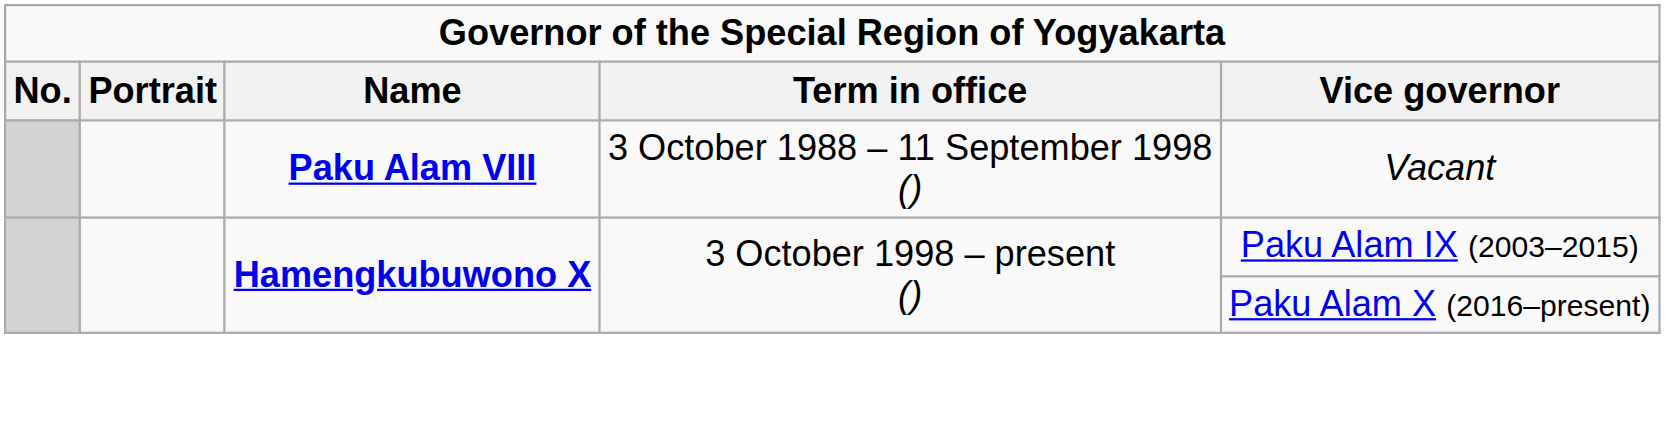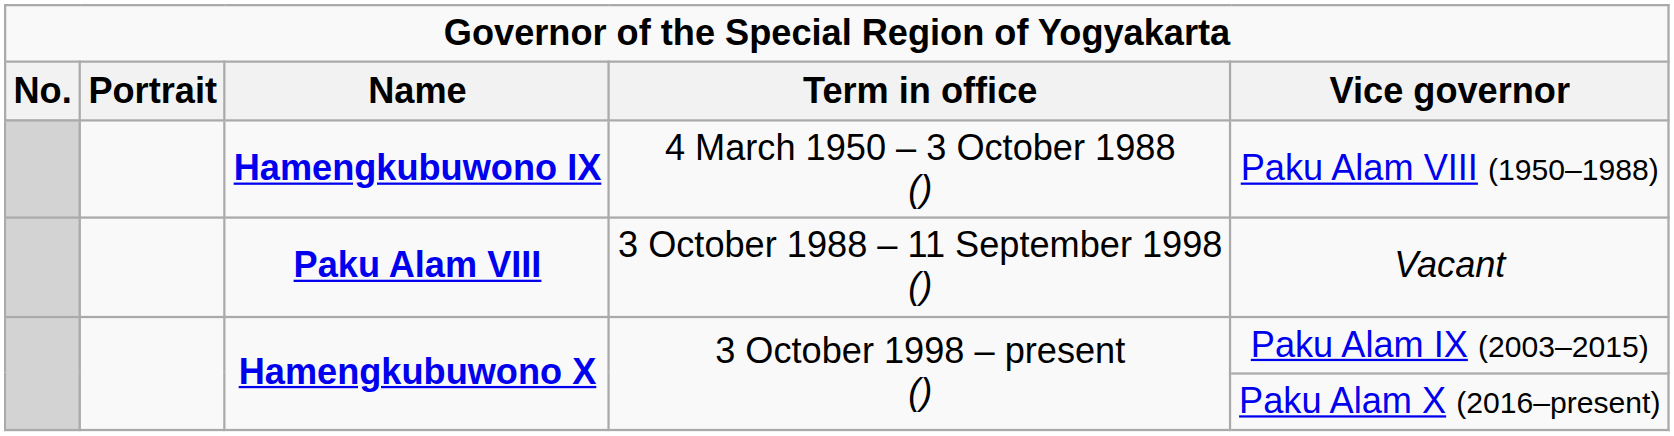+ row: (417, 168)
